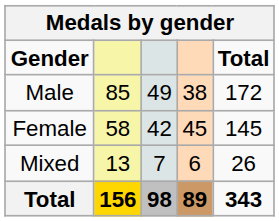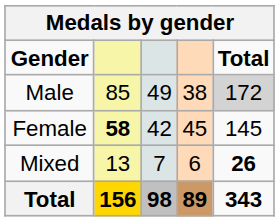(244, 93) no background -> (244, 93) lightgrey background
(118, 128) normal -> (118, 128) bold
(244, 163) normal -> (244, 163) bold
